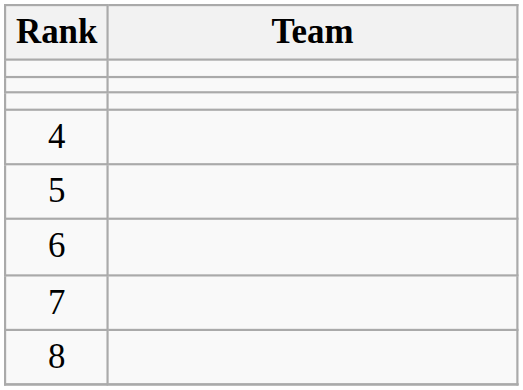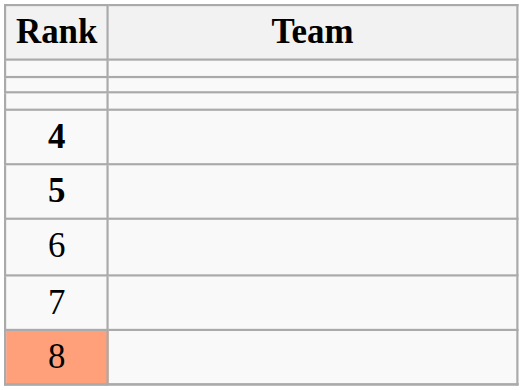(57, 135) normal -> (57, 135) bold
(57, 191) normal -> (57, 191) bold
(57, 356) no background -> (57, 356) lightsalmon background
